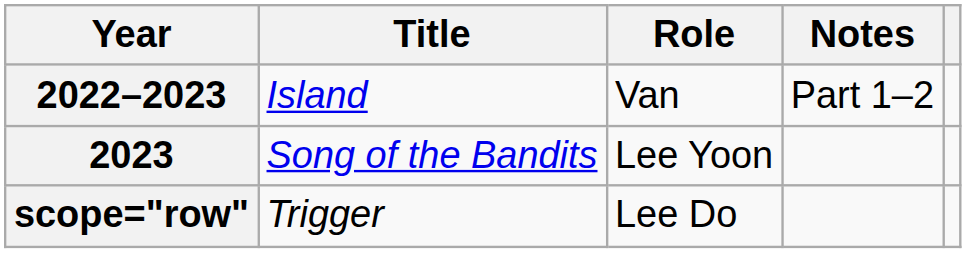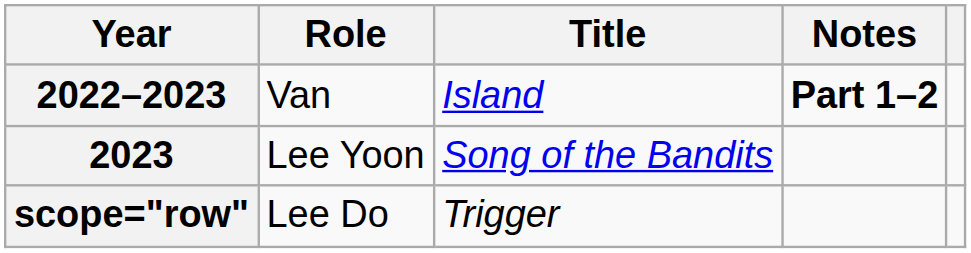columns swapped: (432, 34) <-> (694, 34)
(862, 94) normal -> (864, 94) bold
